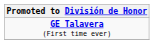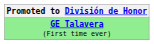(77, 29) no background -> (77, 29) lightgreen background
